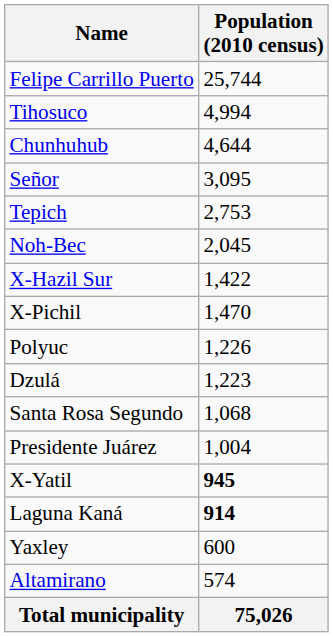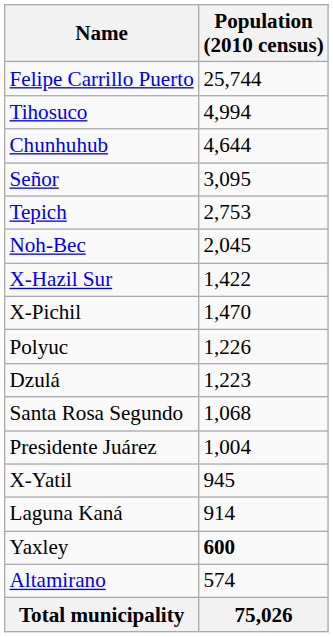(219, 480) bold -> (219, 480) normal
(219, 513) bold -> (219, 513) normal
(219, 547) normal -> (219, 547) bold
